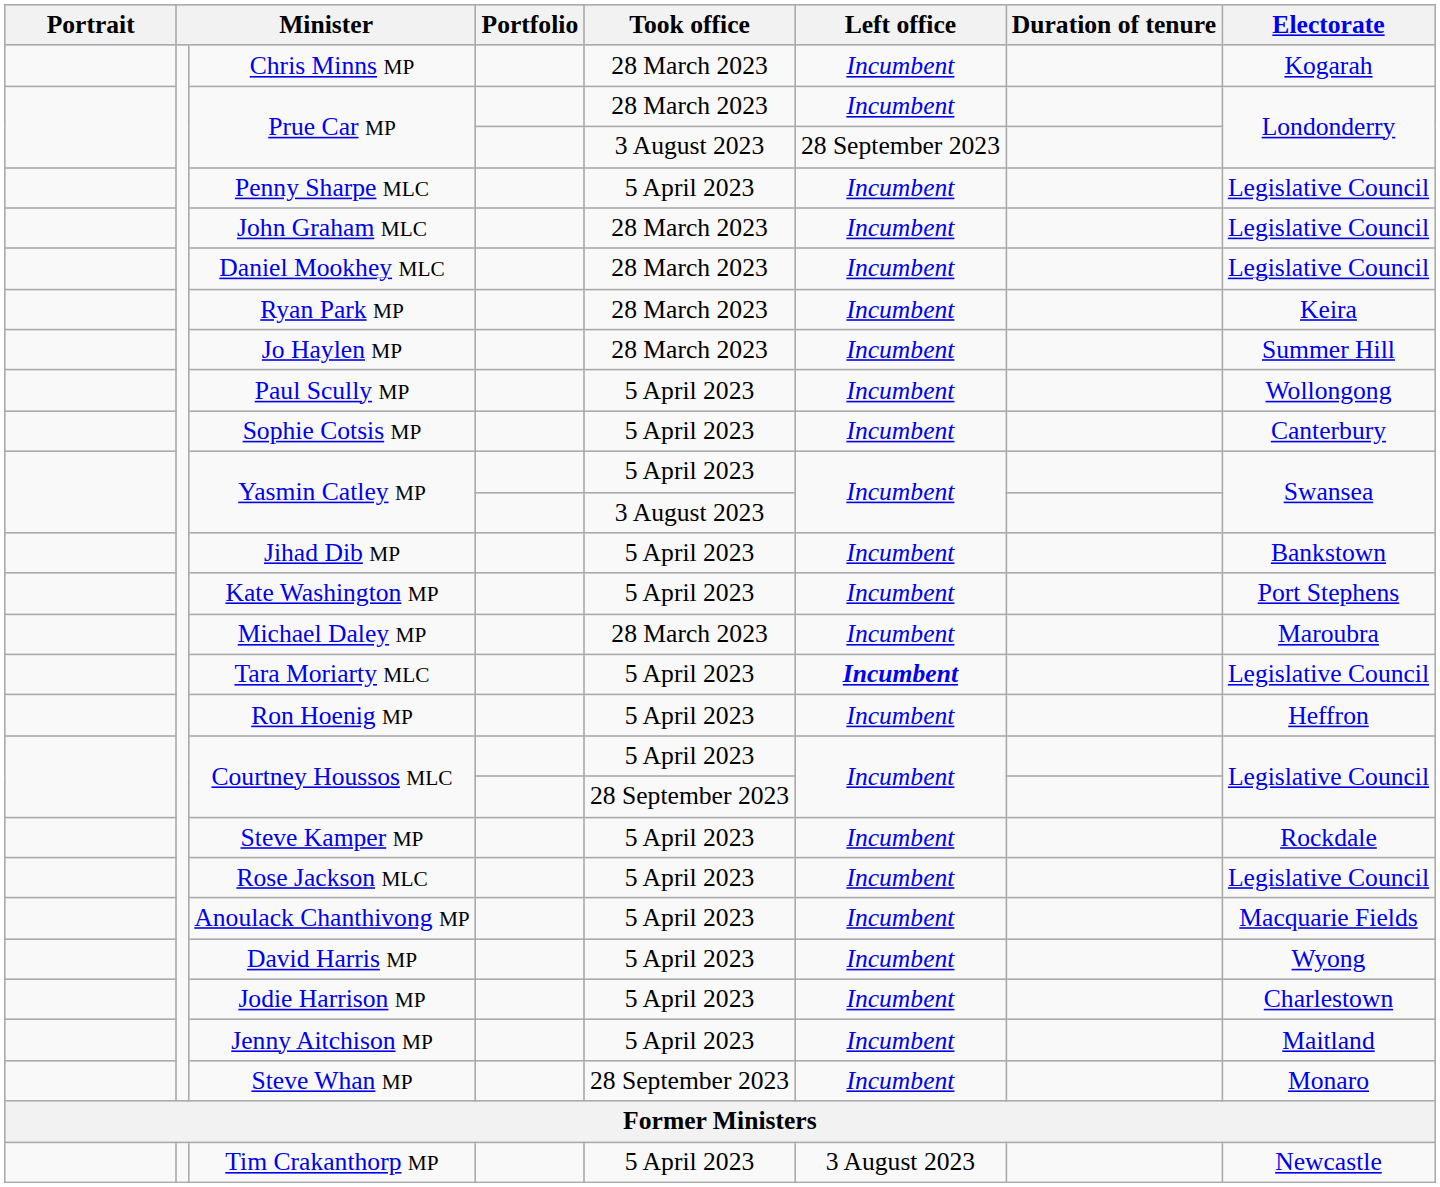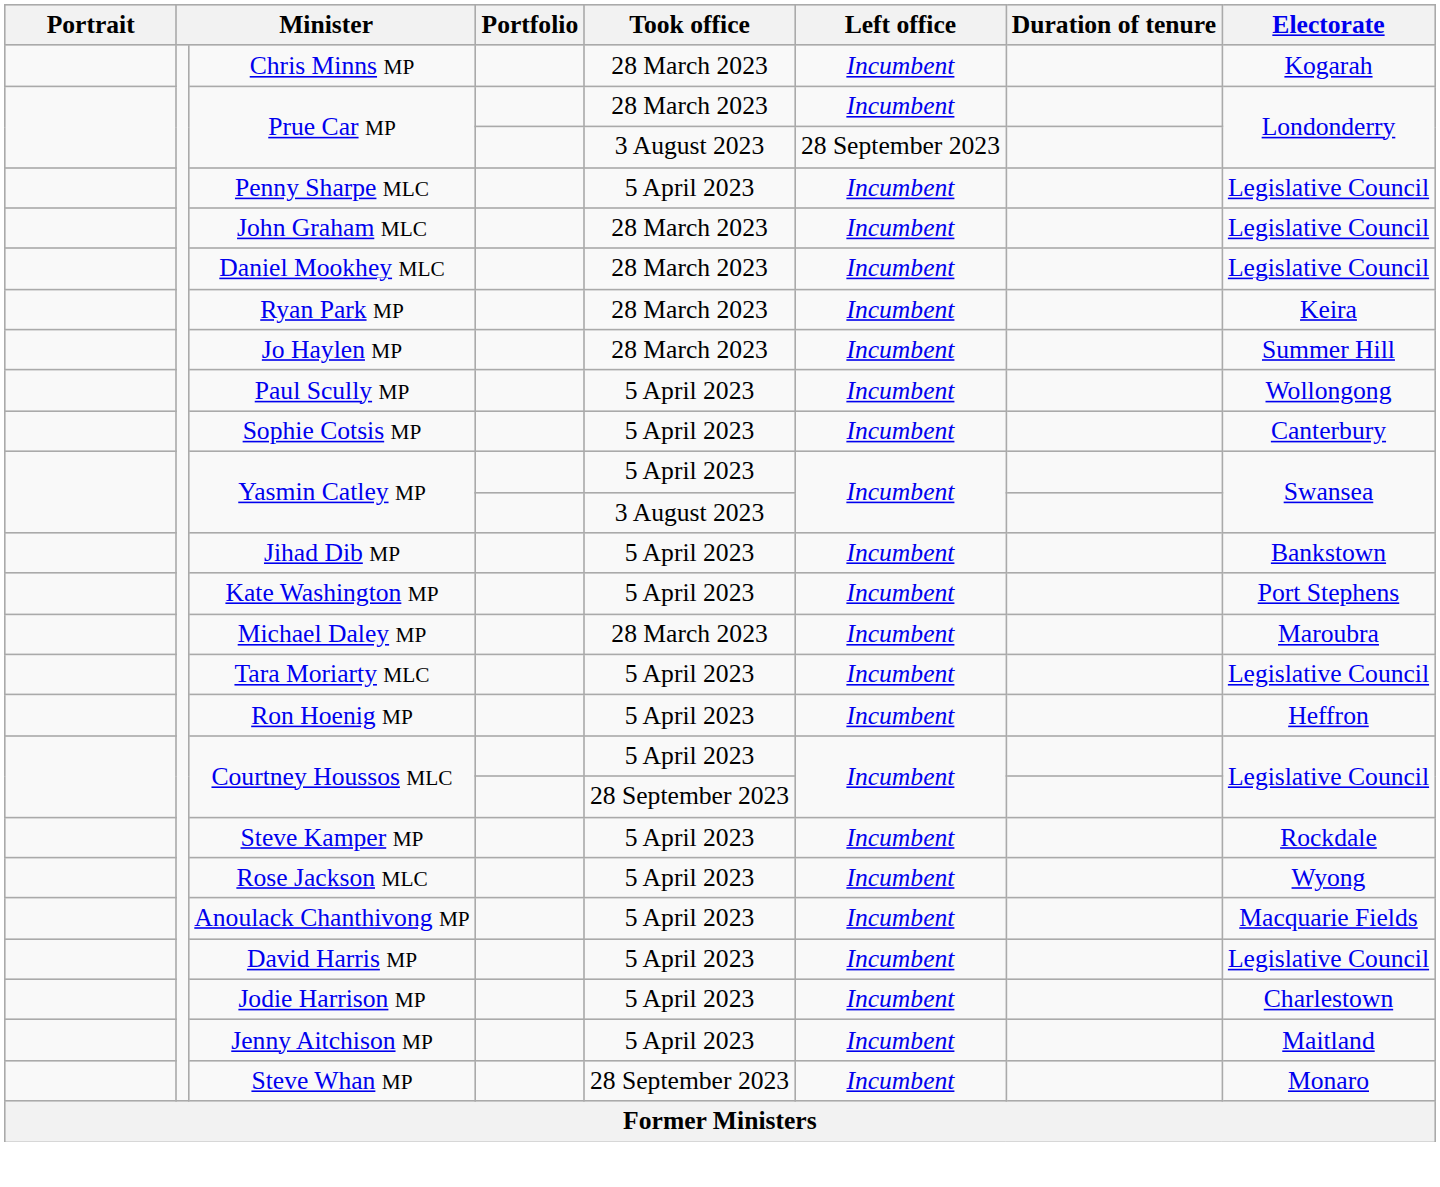(900, 674) bold -> (900, 674) normal
(1328, 877) Legislative Council -> (1328, 877) Wyong
(1328, 958) Wyong -> (1328, 958) Legislative Council
- row: (91, 1162)
